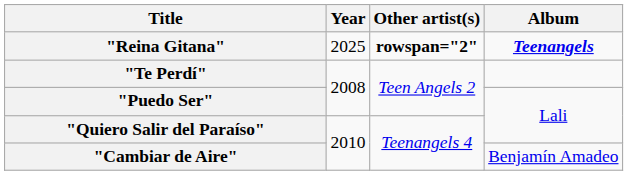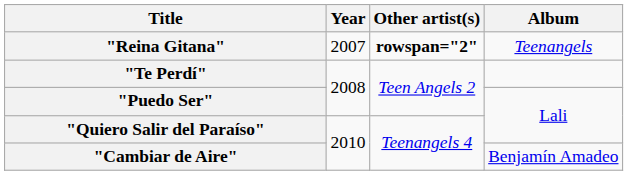(348, 45) 2025 -> (348, 45) 2007
(553, 45) bold -> (553, 45) normal
